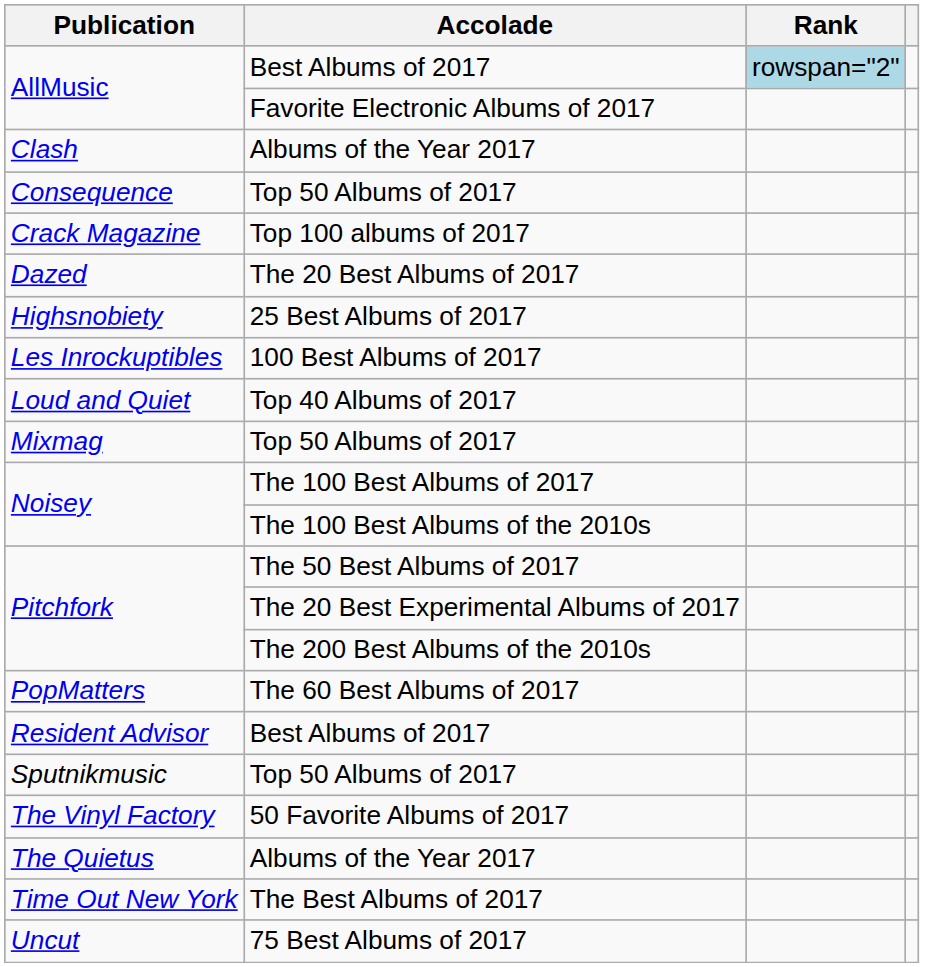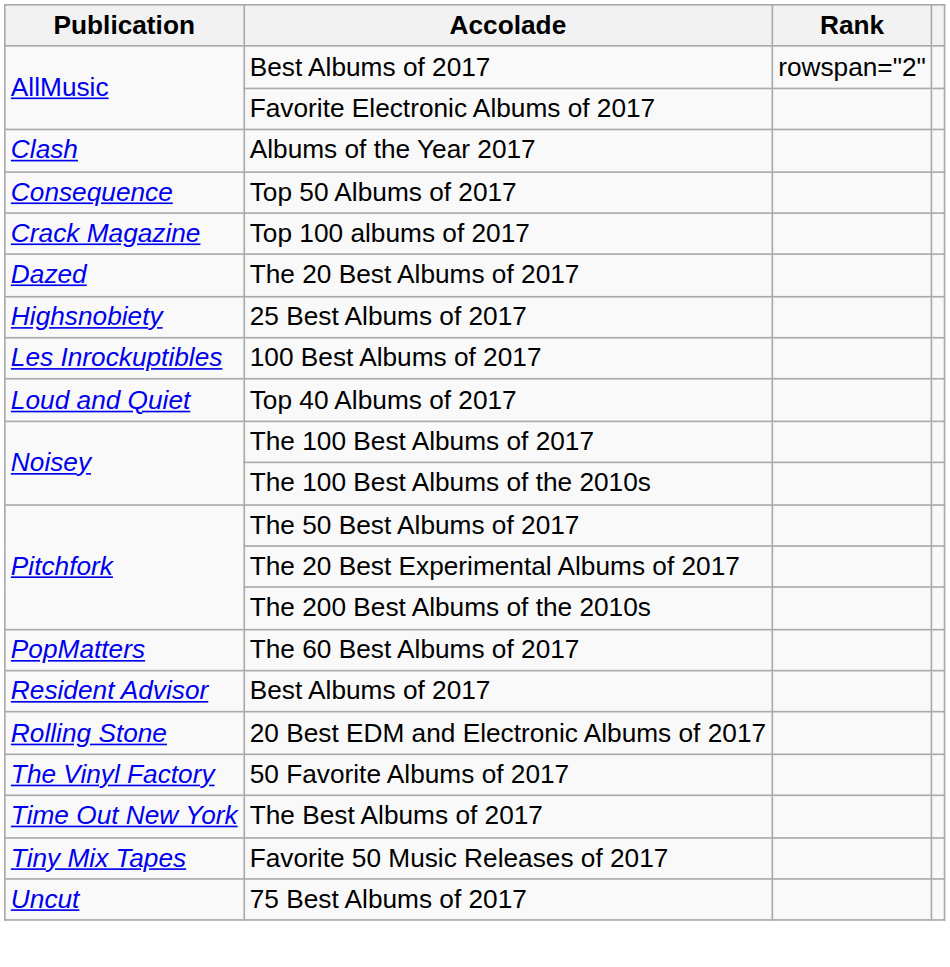(826, 66) lightblue background -> (852, 66) no background
- row: (57, 441)
+ row: (89, 732)
- row: (89, 774)
- row: (82, 857)
+ row: (98, 857)
